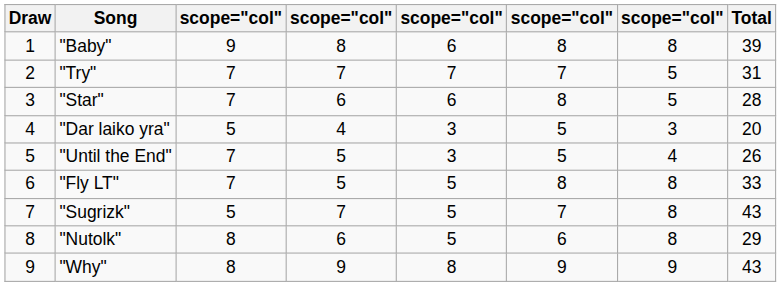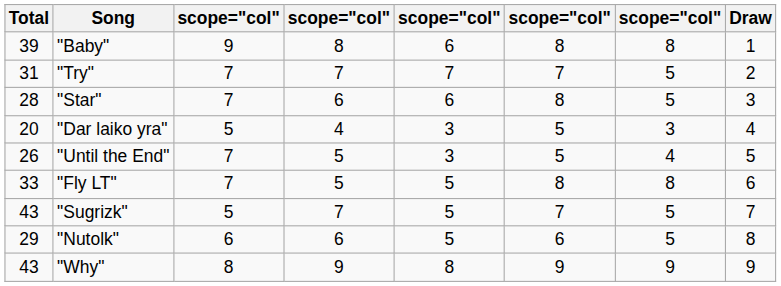columns swapped: (30, 18) <-> (752, 18)
(672, 211) 8 -> (670, 211) 5
(231, 239) 8 -> (229, 239) 6
(672, 239) 8 -> (670, 239) 5
